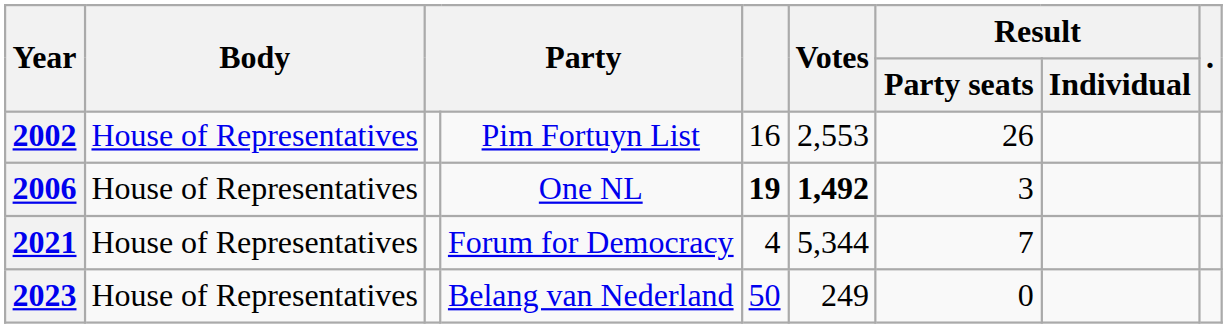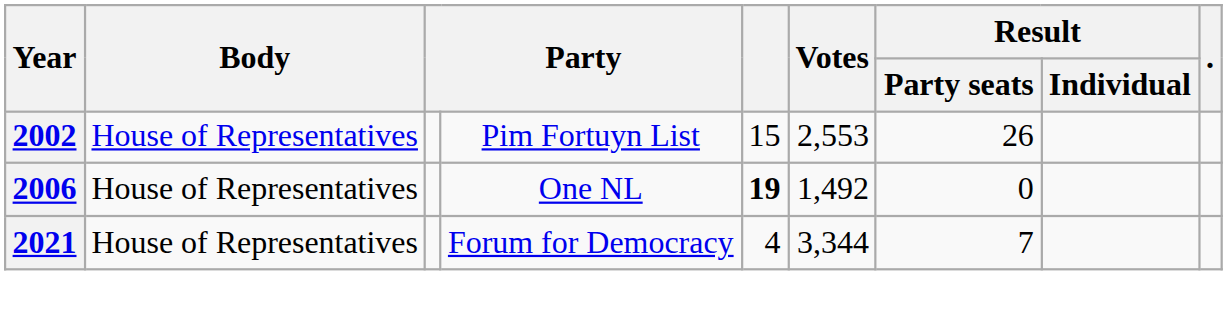(765, 136) 16 -> (765, 136) 15
(833, 189) bold -> (833, 189) normal
(1026, 189) 3 -> (1026, 189) 0
(833, 242) 5,344 -> (833, 242) 3,344
- row: (45, 294)
